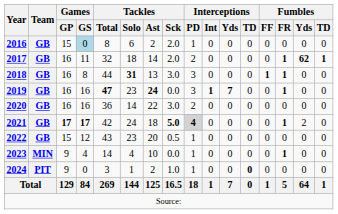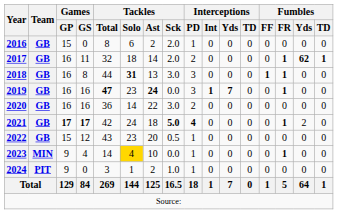(85, 43) lightblue background -> (85, 43) no background
(193, 122) lightgrey background -> (193, 122) no background
(132, 153) no background -> (132, 153) gold background
(250, 169) bold -> (250, 169) normal
